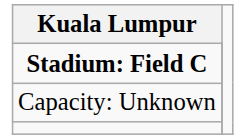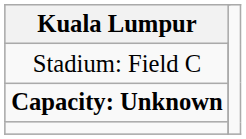(117, 63) bold -> (117, 63) normal
(117, 102) normal -> (117, 102) bold
